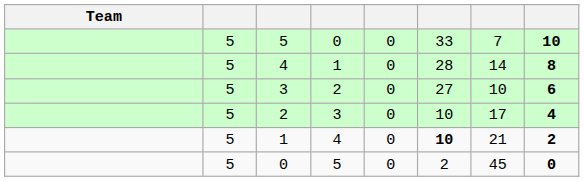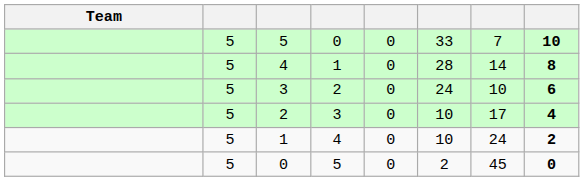(444, 91) 27 -> (444, 91) 24
(444, 140) bold -> (444, 140) normal
(498, 140) 21 -> (498, 140) 24
